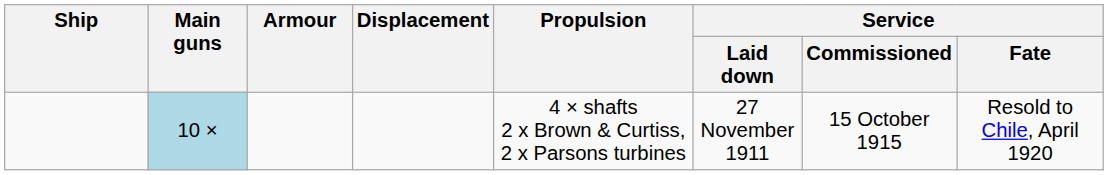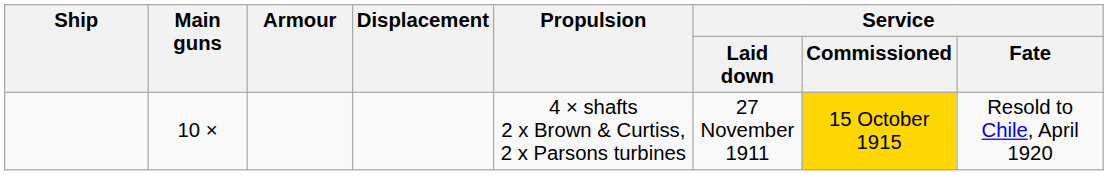(198, 130) lightblue background -> (198, 130) no background
(879, 130) no background -> (879, 130) gold background
